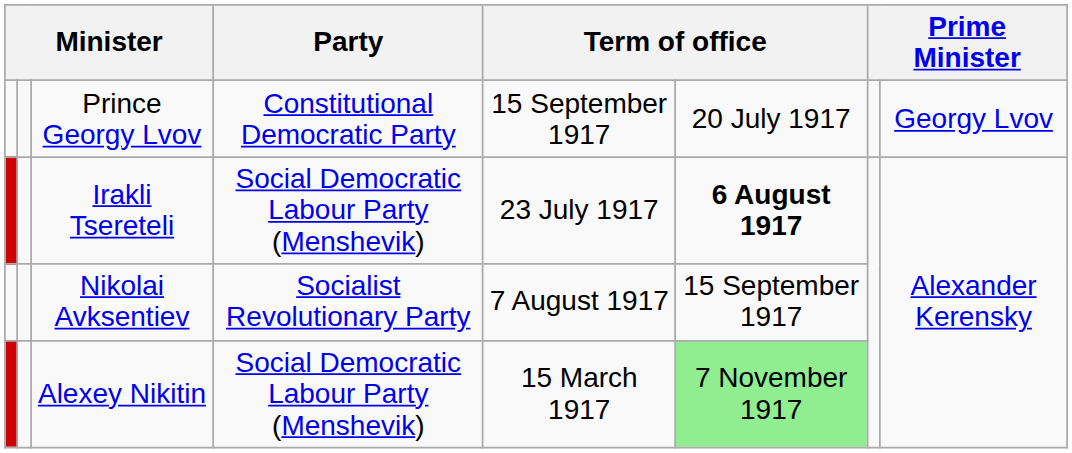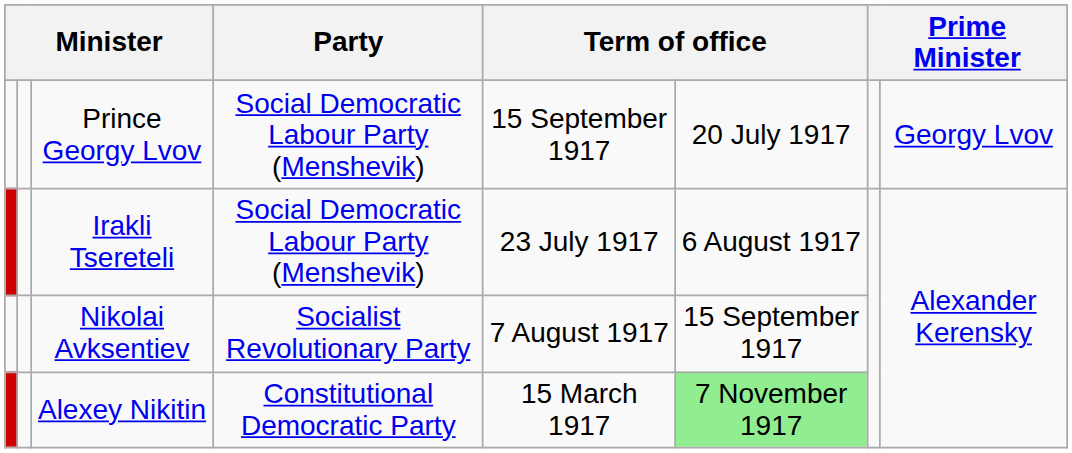(348, 118) Constitutional Democratic Party -> (348, 134) Social Democratic Labour Party (Menshevik)
(771, 210) bold -> (771, 241) normal
(348, 393) Social Democratic Labour Party (Menshevik) -> (348, 409) Constitutional Democratic Party
